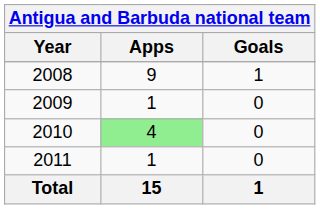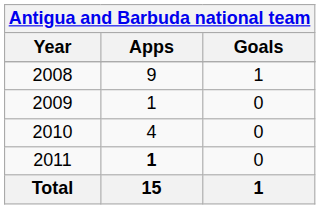(151, 132) lightgreen background -> (151, 132) no background
(151, 160) normal -> (151, 160) bold
